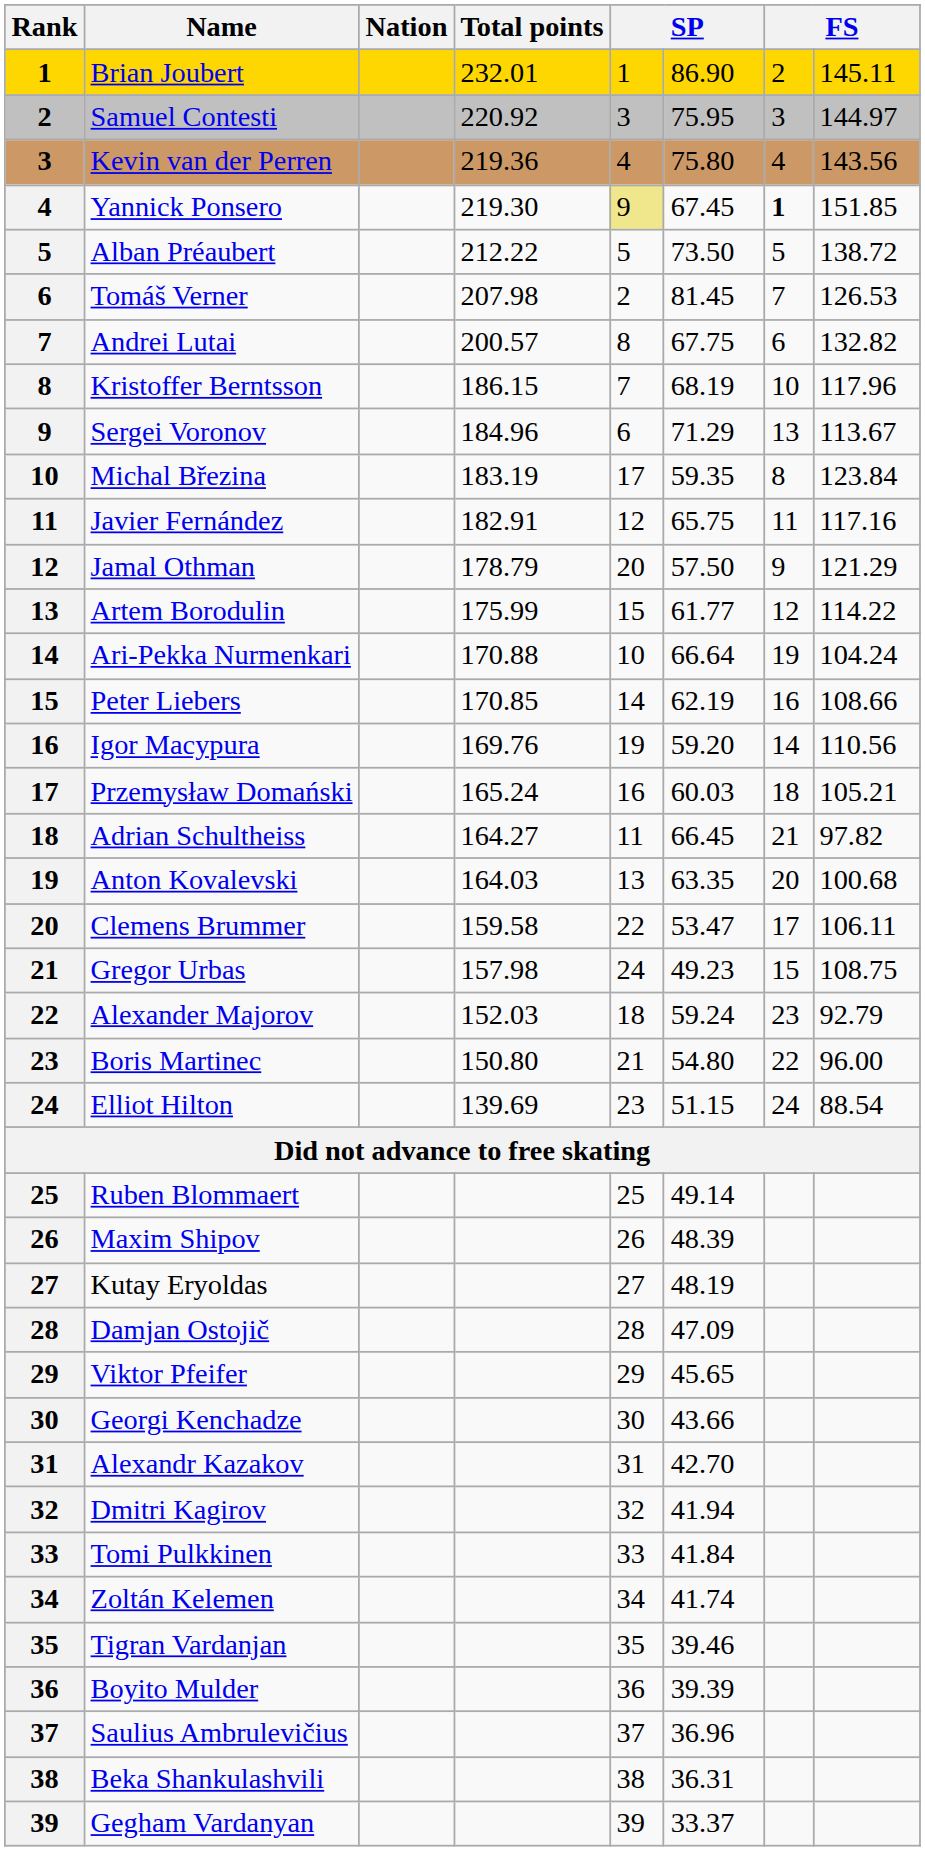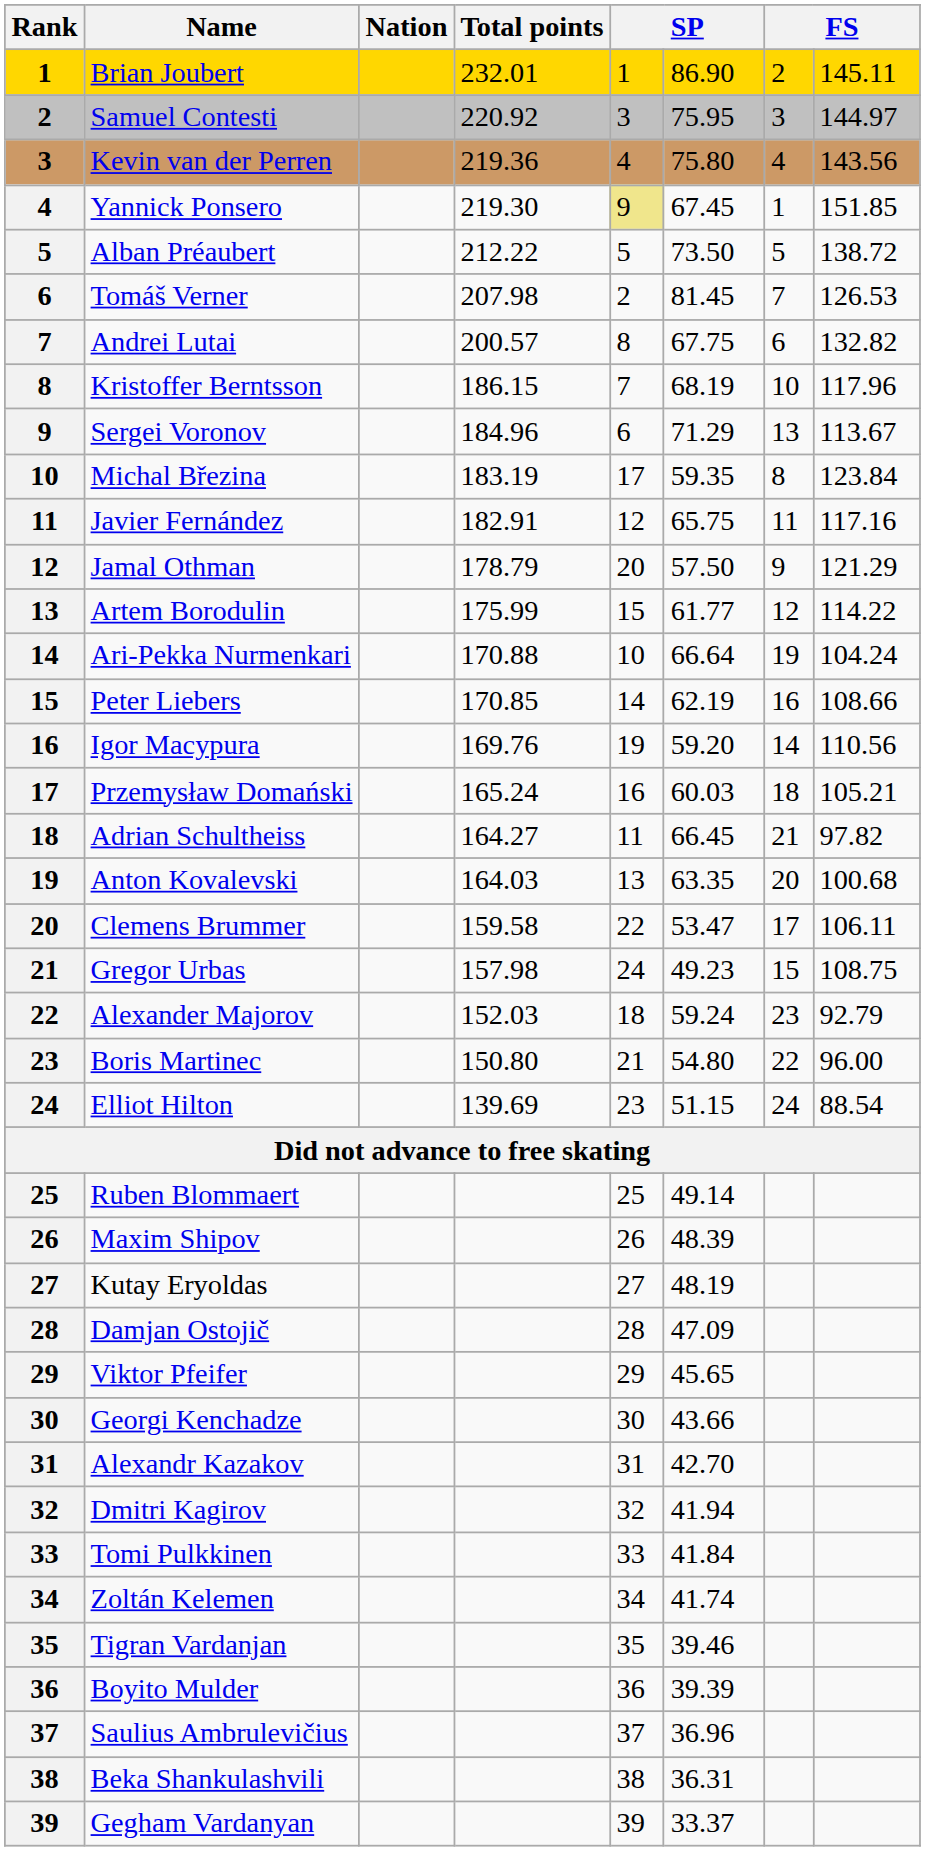(778, 206) bold -> (778, 206) normal
